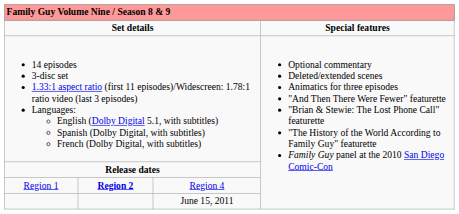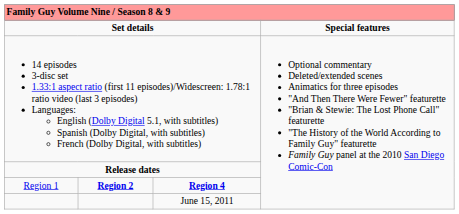(207, 185) normal -> (207, 185) bold
